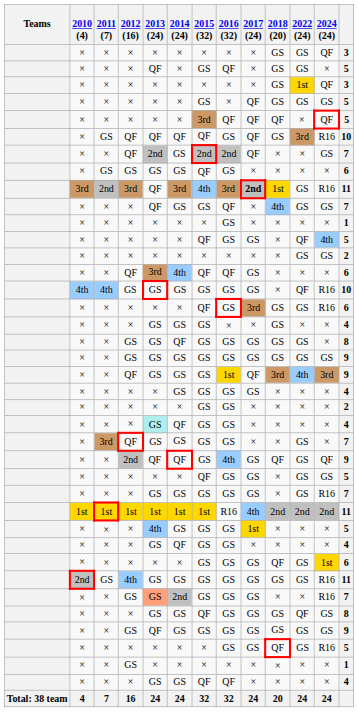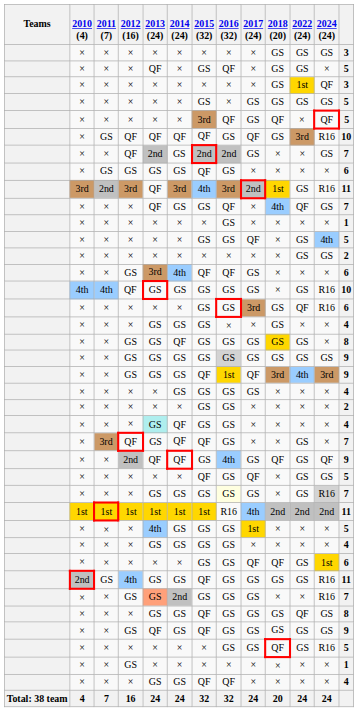(327, 52) QF -> (327, 52) GS
(253, 102) QF -> (253, 102) GS
(253, 119) QF -> (253, 119) GS
(253, 154) QF -> (253, 154) GS
(253, 189) bold -> (253, 189) normal
(302, 206) GS -> (302, 206) QF
(204, 240) QF -> (204, 240) GS
(253, 240) GS -> (253, 240) QF
(302, 240) QF -> (302, 240) GS
(131, 273) QF -> (131, 273) GS
(130, 290) GS -> (130, 290) QF
(302, 290) QF -> (302, 290) GS
(204, 308) QF -> (204, 308) GS
(302, 308) GS -> (302, 308) QF
(278, 342) no background -> (278, 342) gold background
(229, 358) no background -> (229, 358) lightgrey background
(131, 375) QF -> (131, 375) GS
(204, 375) GS -> (204, 375) QF
(180, 441) GS -> (180, 441) QF
(204, 442) GS -> (204, 442) QF
(253, 477) GS -> (253, 477) QF
(229, 494) no background -> (229, 494) lightyellow background
(327, 494) no background -> (327, 494) lightgrey background
(180, 546) QF -> (180, 546) GS
(253, 562) GS -> (253, 562) QF
(204, 580) GS -> (204, 580) QF
(204, 631) GS -> (204, 631) QF
